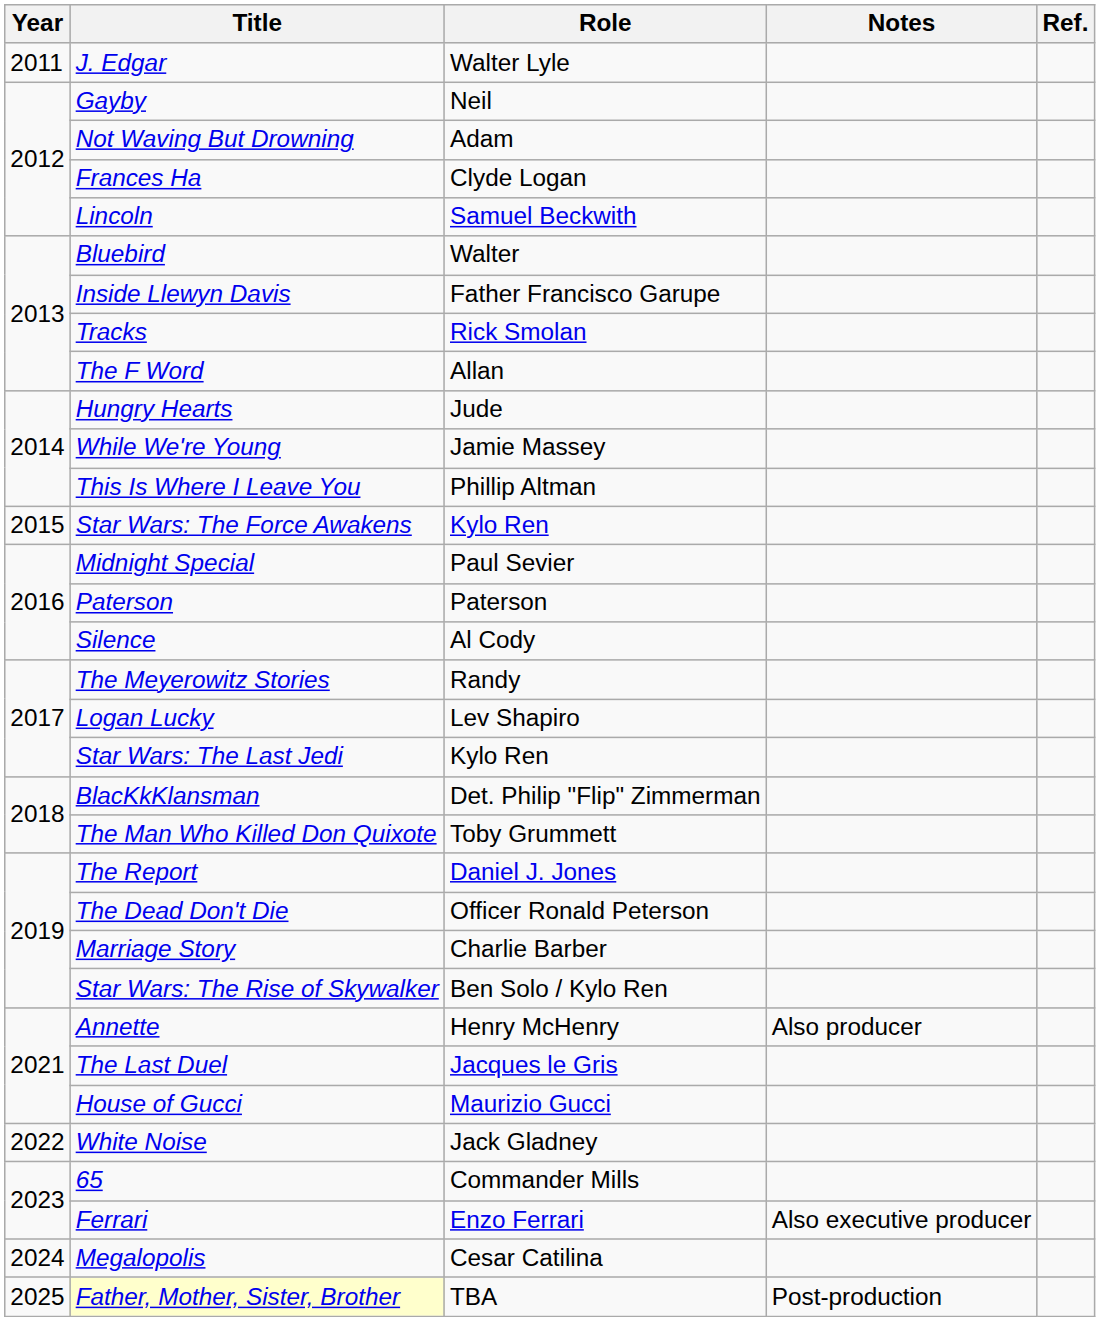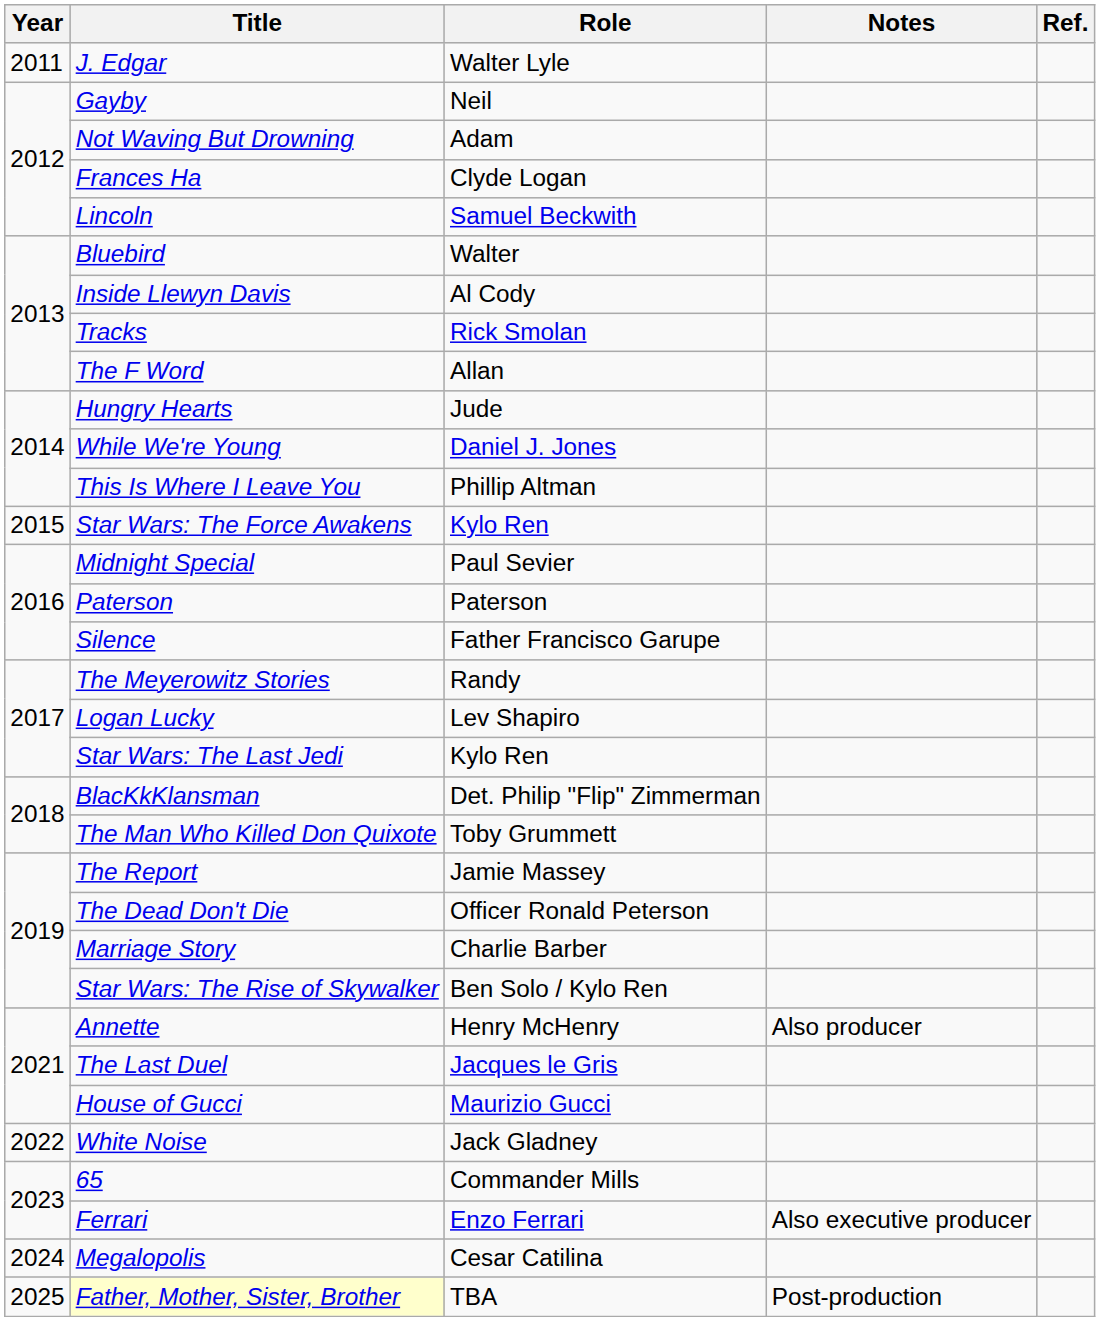(585, 293) Father Francisco Garupe -> (493, 293) Al Cody
(528, 448) Jamie Massey -> (533, 448) Daniel J. Jones
(493, 640) Al Cody -> (585, 640) Father Francisco Garupe
(533, 872) Daniel J. Jones -> (528, 872) Jamie Massey
